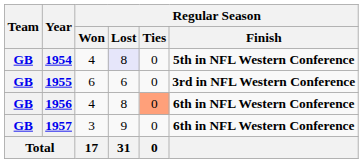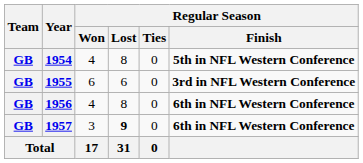(124, 59) lavender background -> (124, 59) no background
(154, 103) lightsalmon background -> (154, 103) no background
(124, 125) normal -> (124, 125) bold
